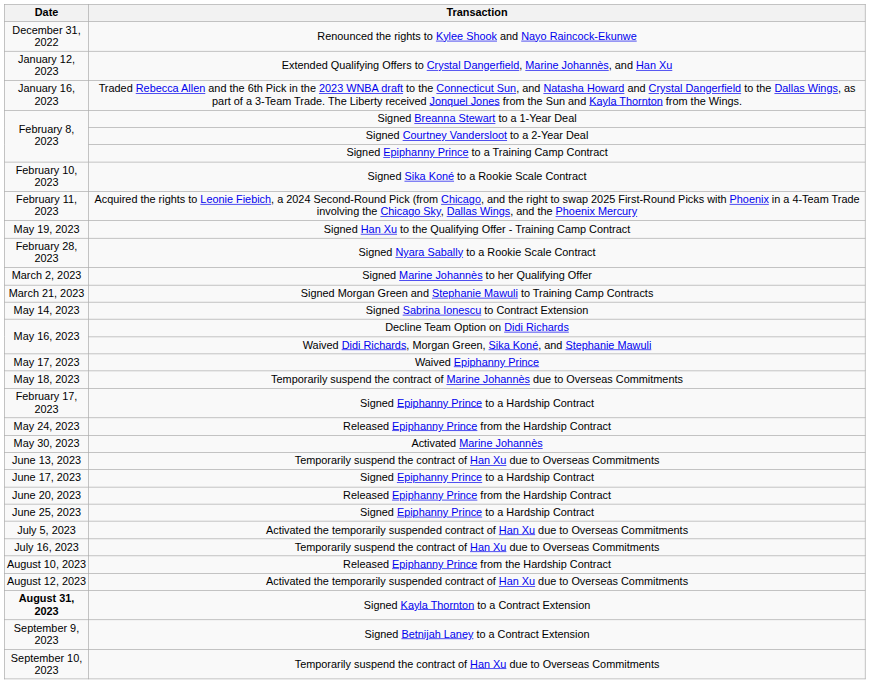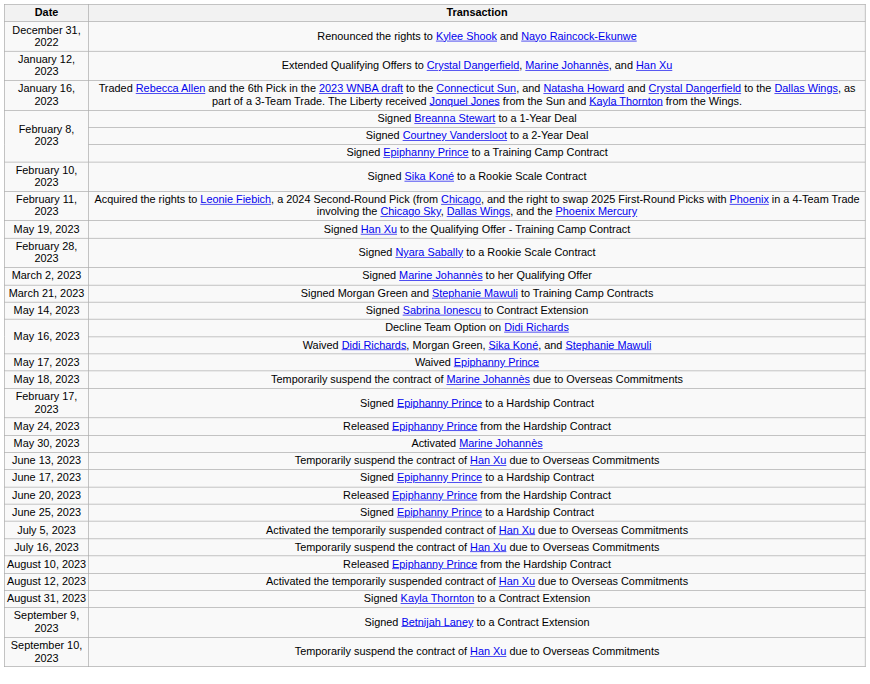(47, 605) bold -> (47, 599) normal
